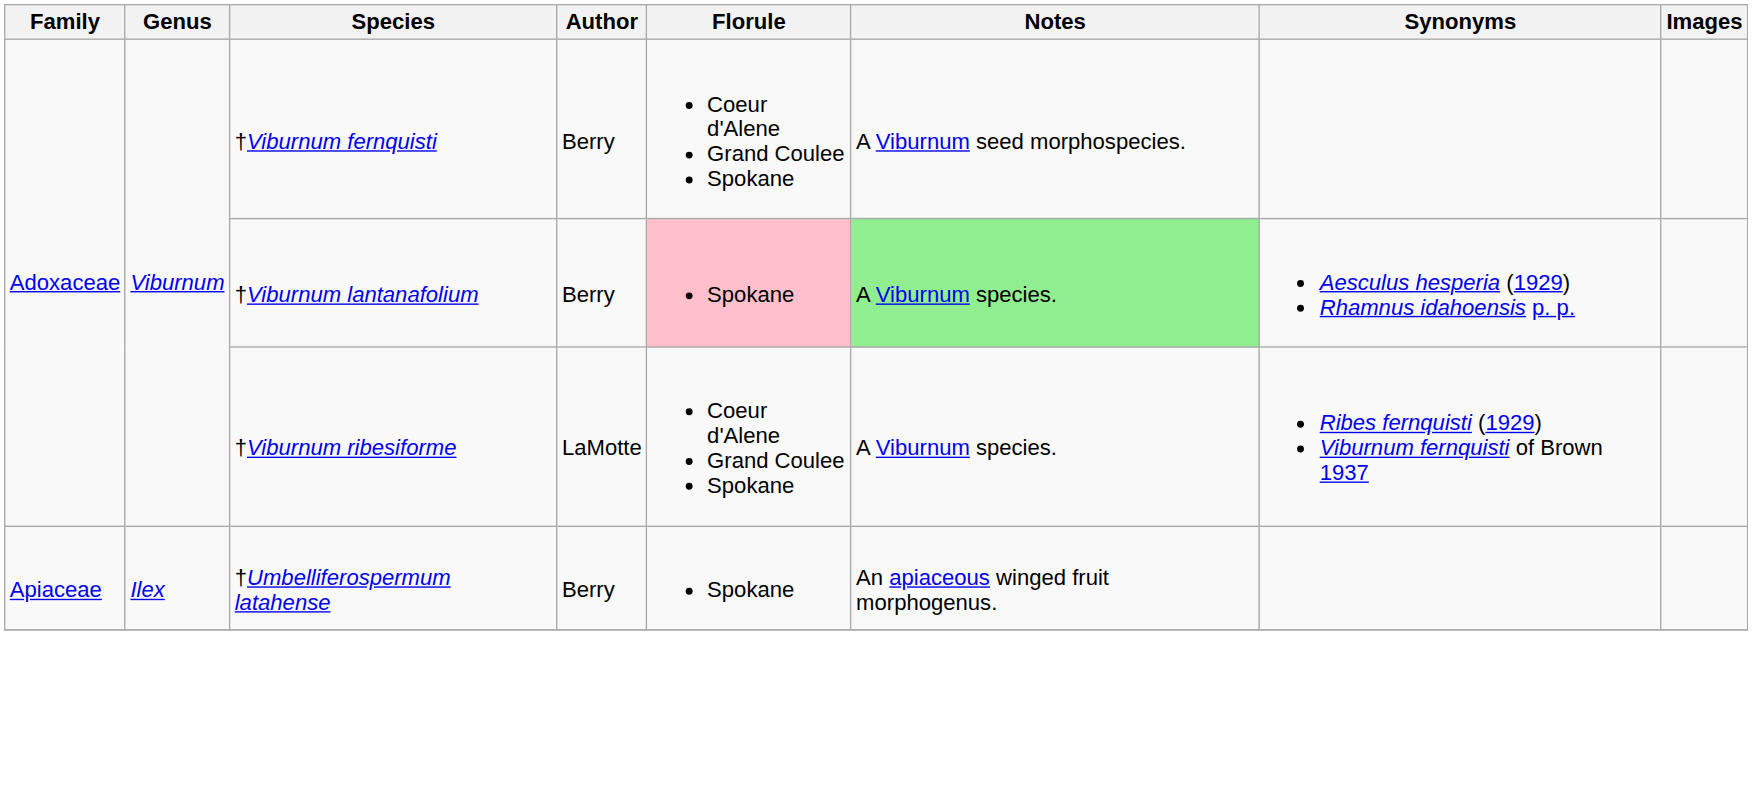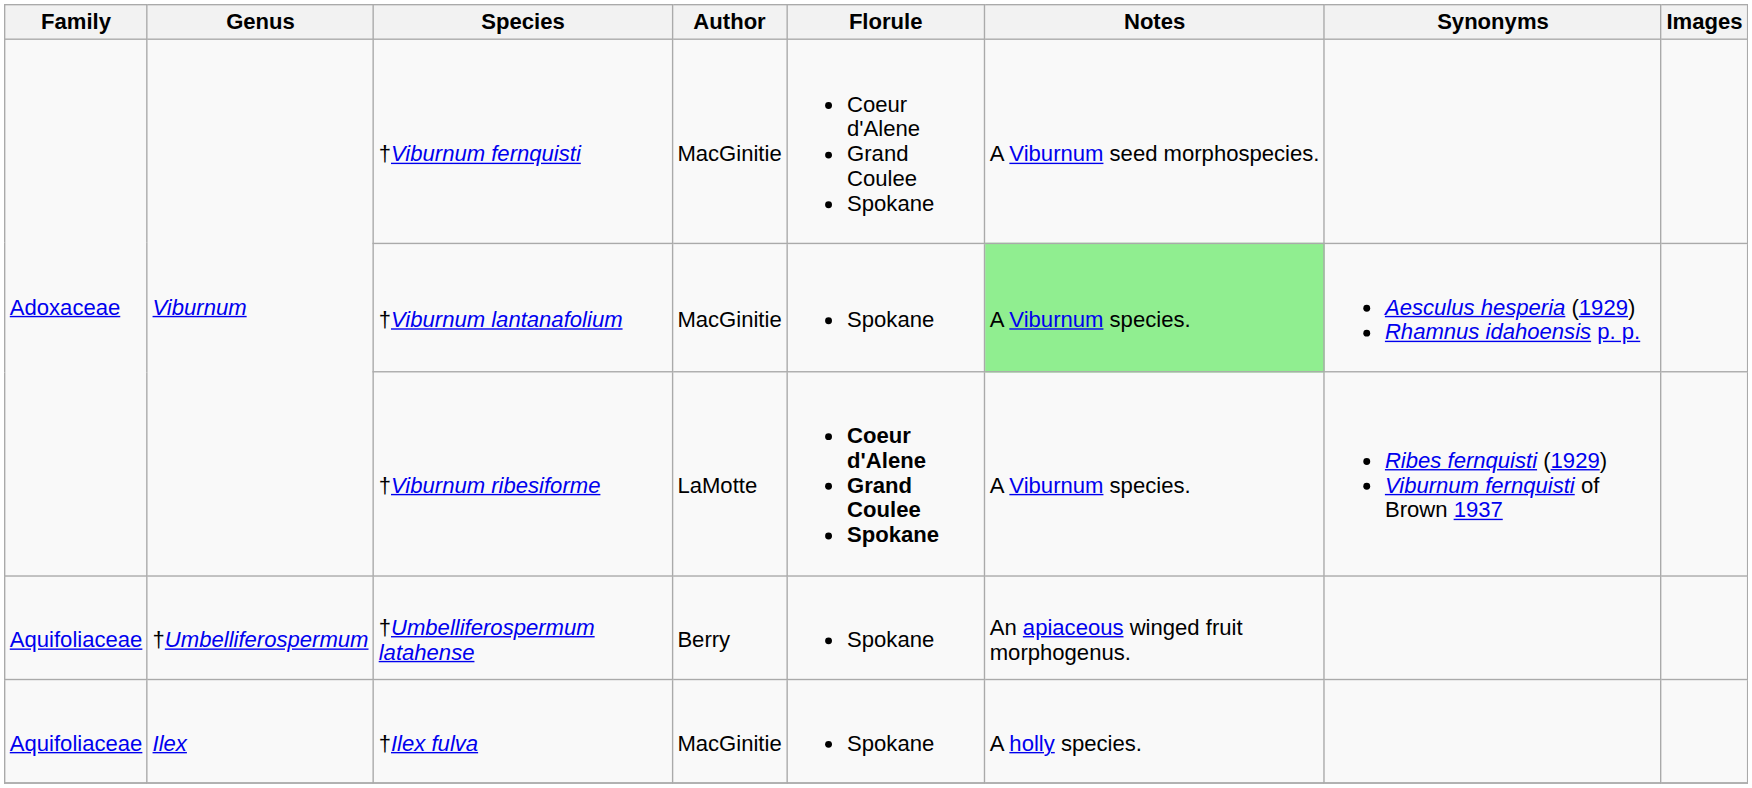(588, 141) Berry -> (730, 153) MacGinitie
(588, 294) Berry -> (730, 319) MacGinitie
(749, 295) pink background -> (886, 320) no background
(749, 449) normal -> (886, 486) bold
(56, 589) Apiaceae -> (76, 639) Aquifoliaceae
(148, 589) Ilex -> (261, 639) †Umbelliferospermum
+ row: (428, 743)
